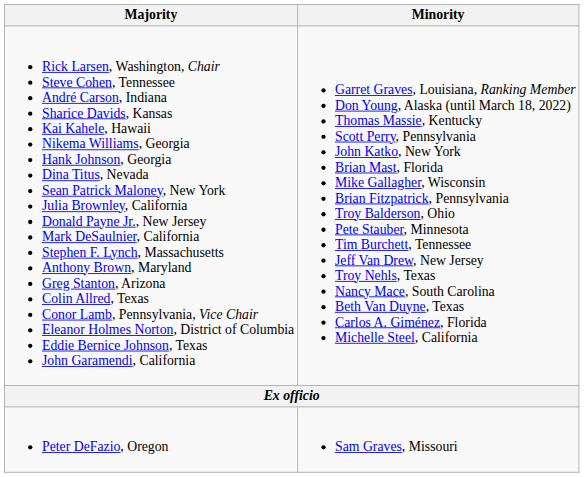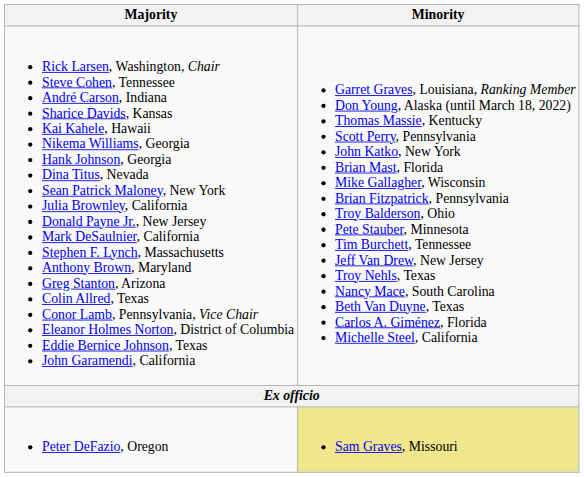(438, 447) no background -> (438, 447) khaki background
